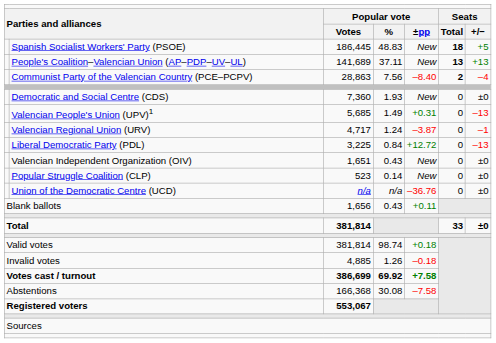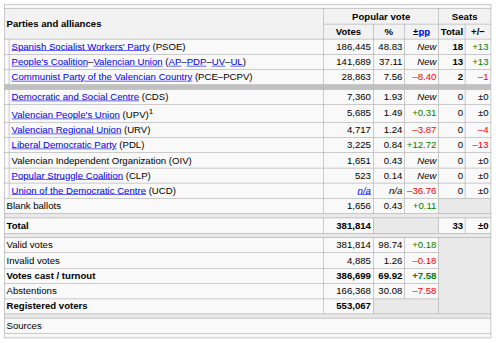(483, 46) +5 -> (480, 46) +13
(483, 77) –4 -> (483, 77) –1
(480, 113) –13 -> (483, 113) ±0
(483, 130) –1 -> (483, 130) –4
